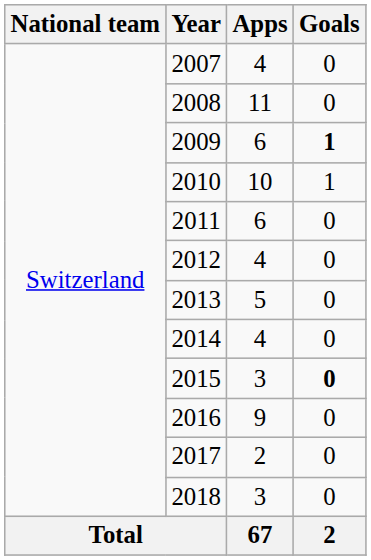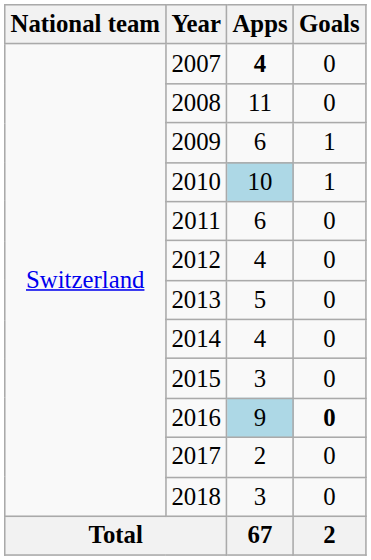(260, 63) normal -> (260, 63) bold
(329, 142) bold -> (329, 142) normal
(260, 181) no background -> (260, 181) lightblue background
(329, 378) bold -> (329, 378) normal
(260, 417) no background -> (260, 417) lightblue background
(329, 417) normal -> (329, 417) bold
